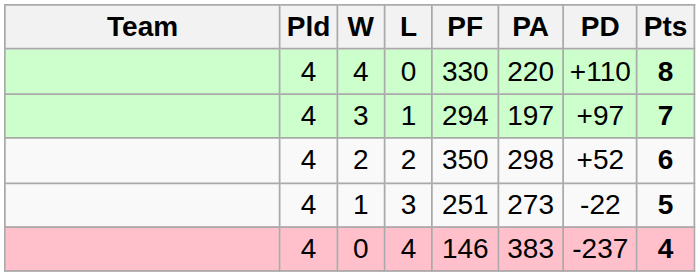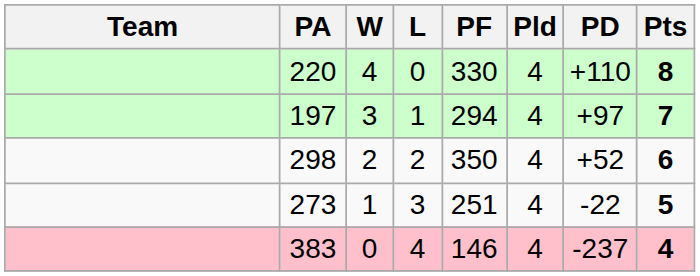columns swapped: (309, 26) <-> (531, 26)
